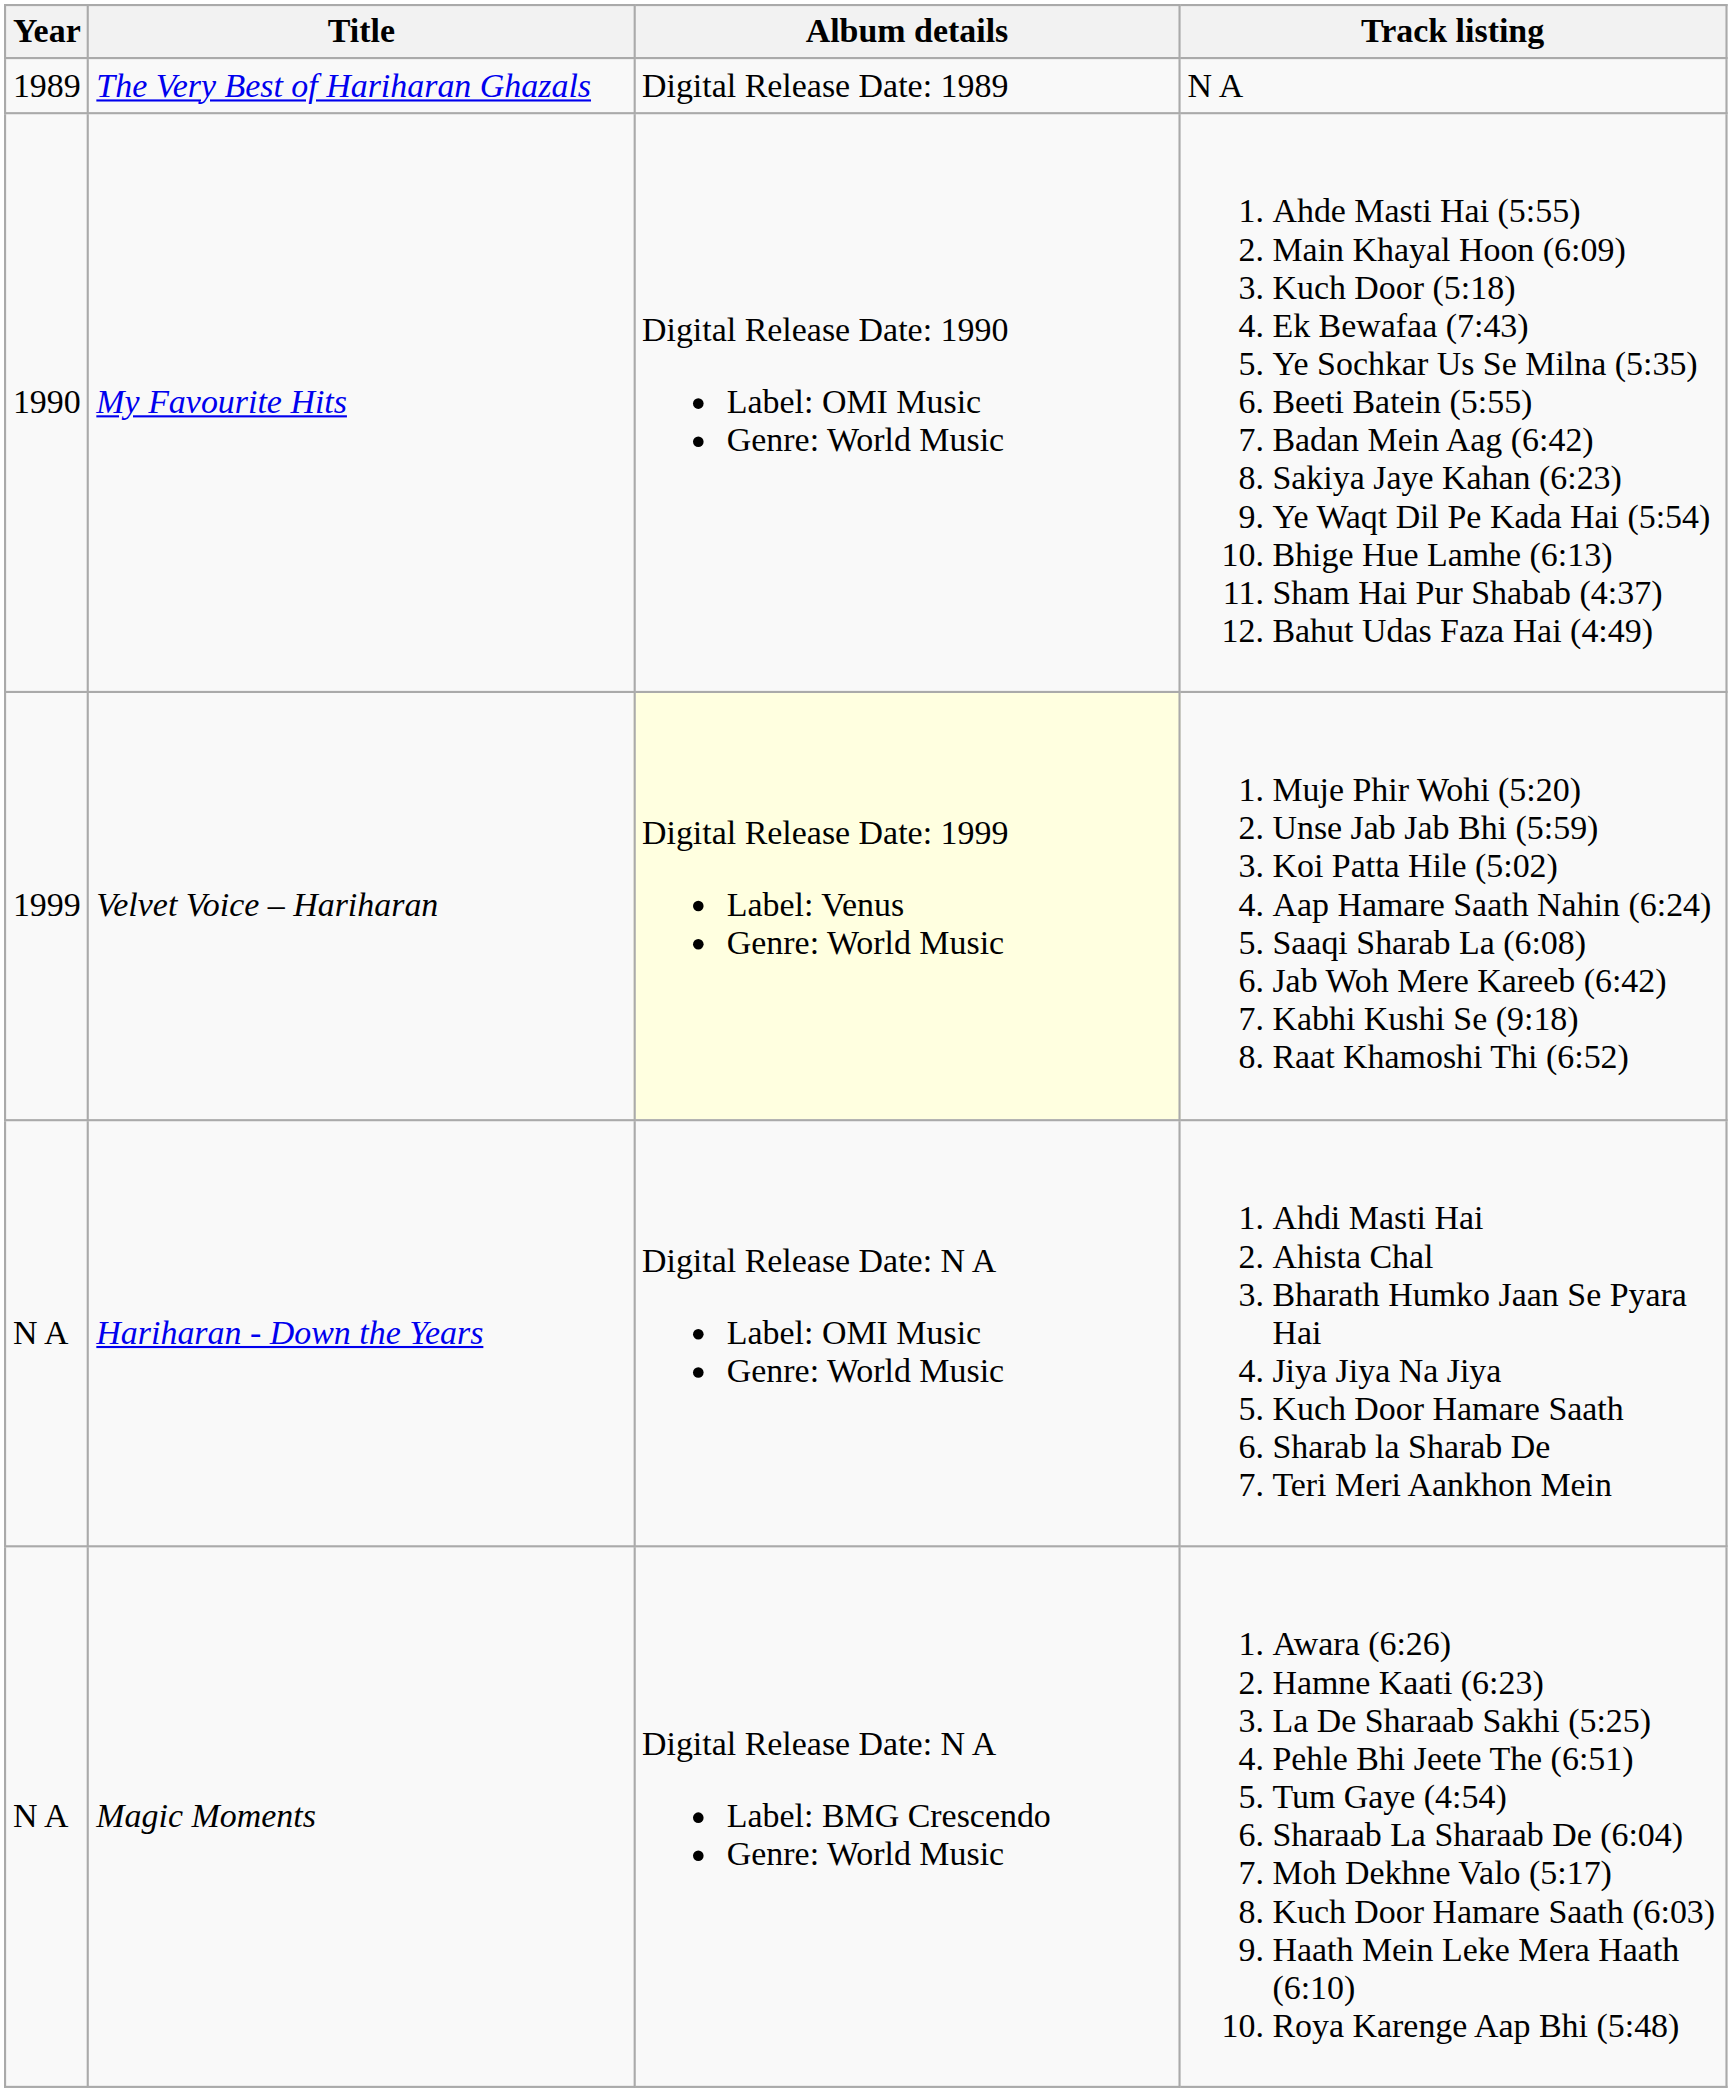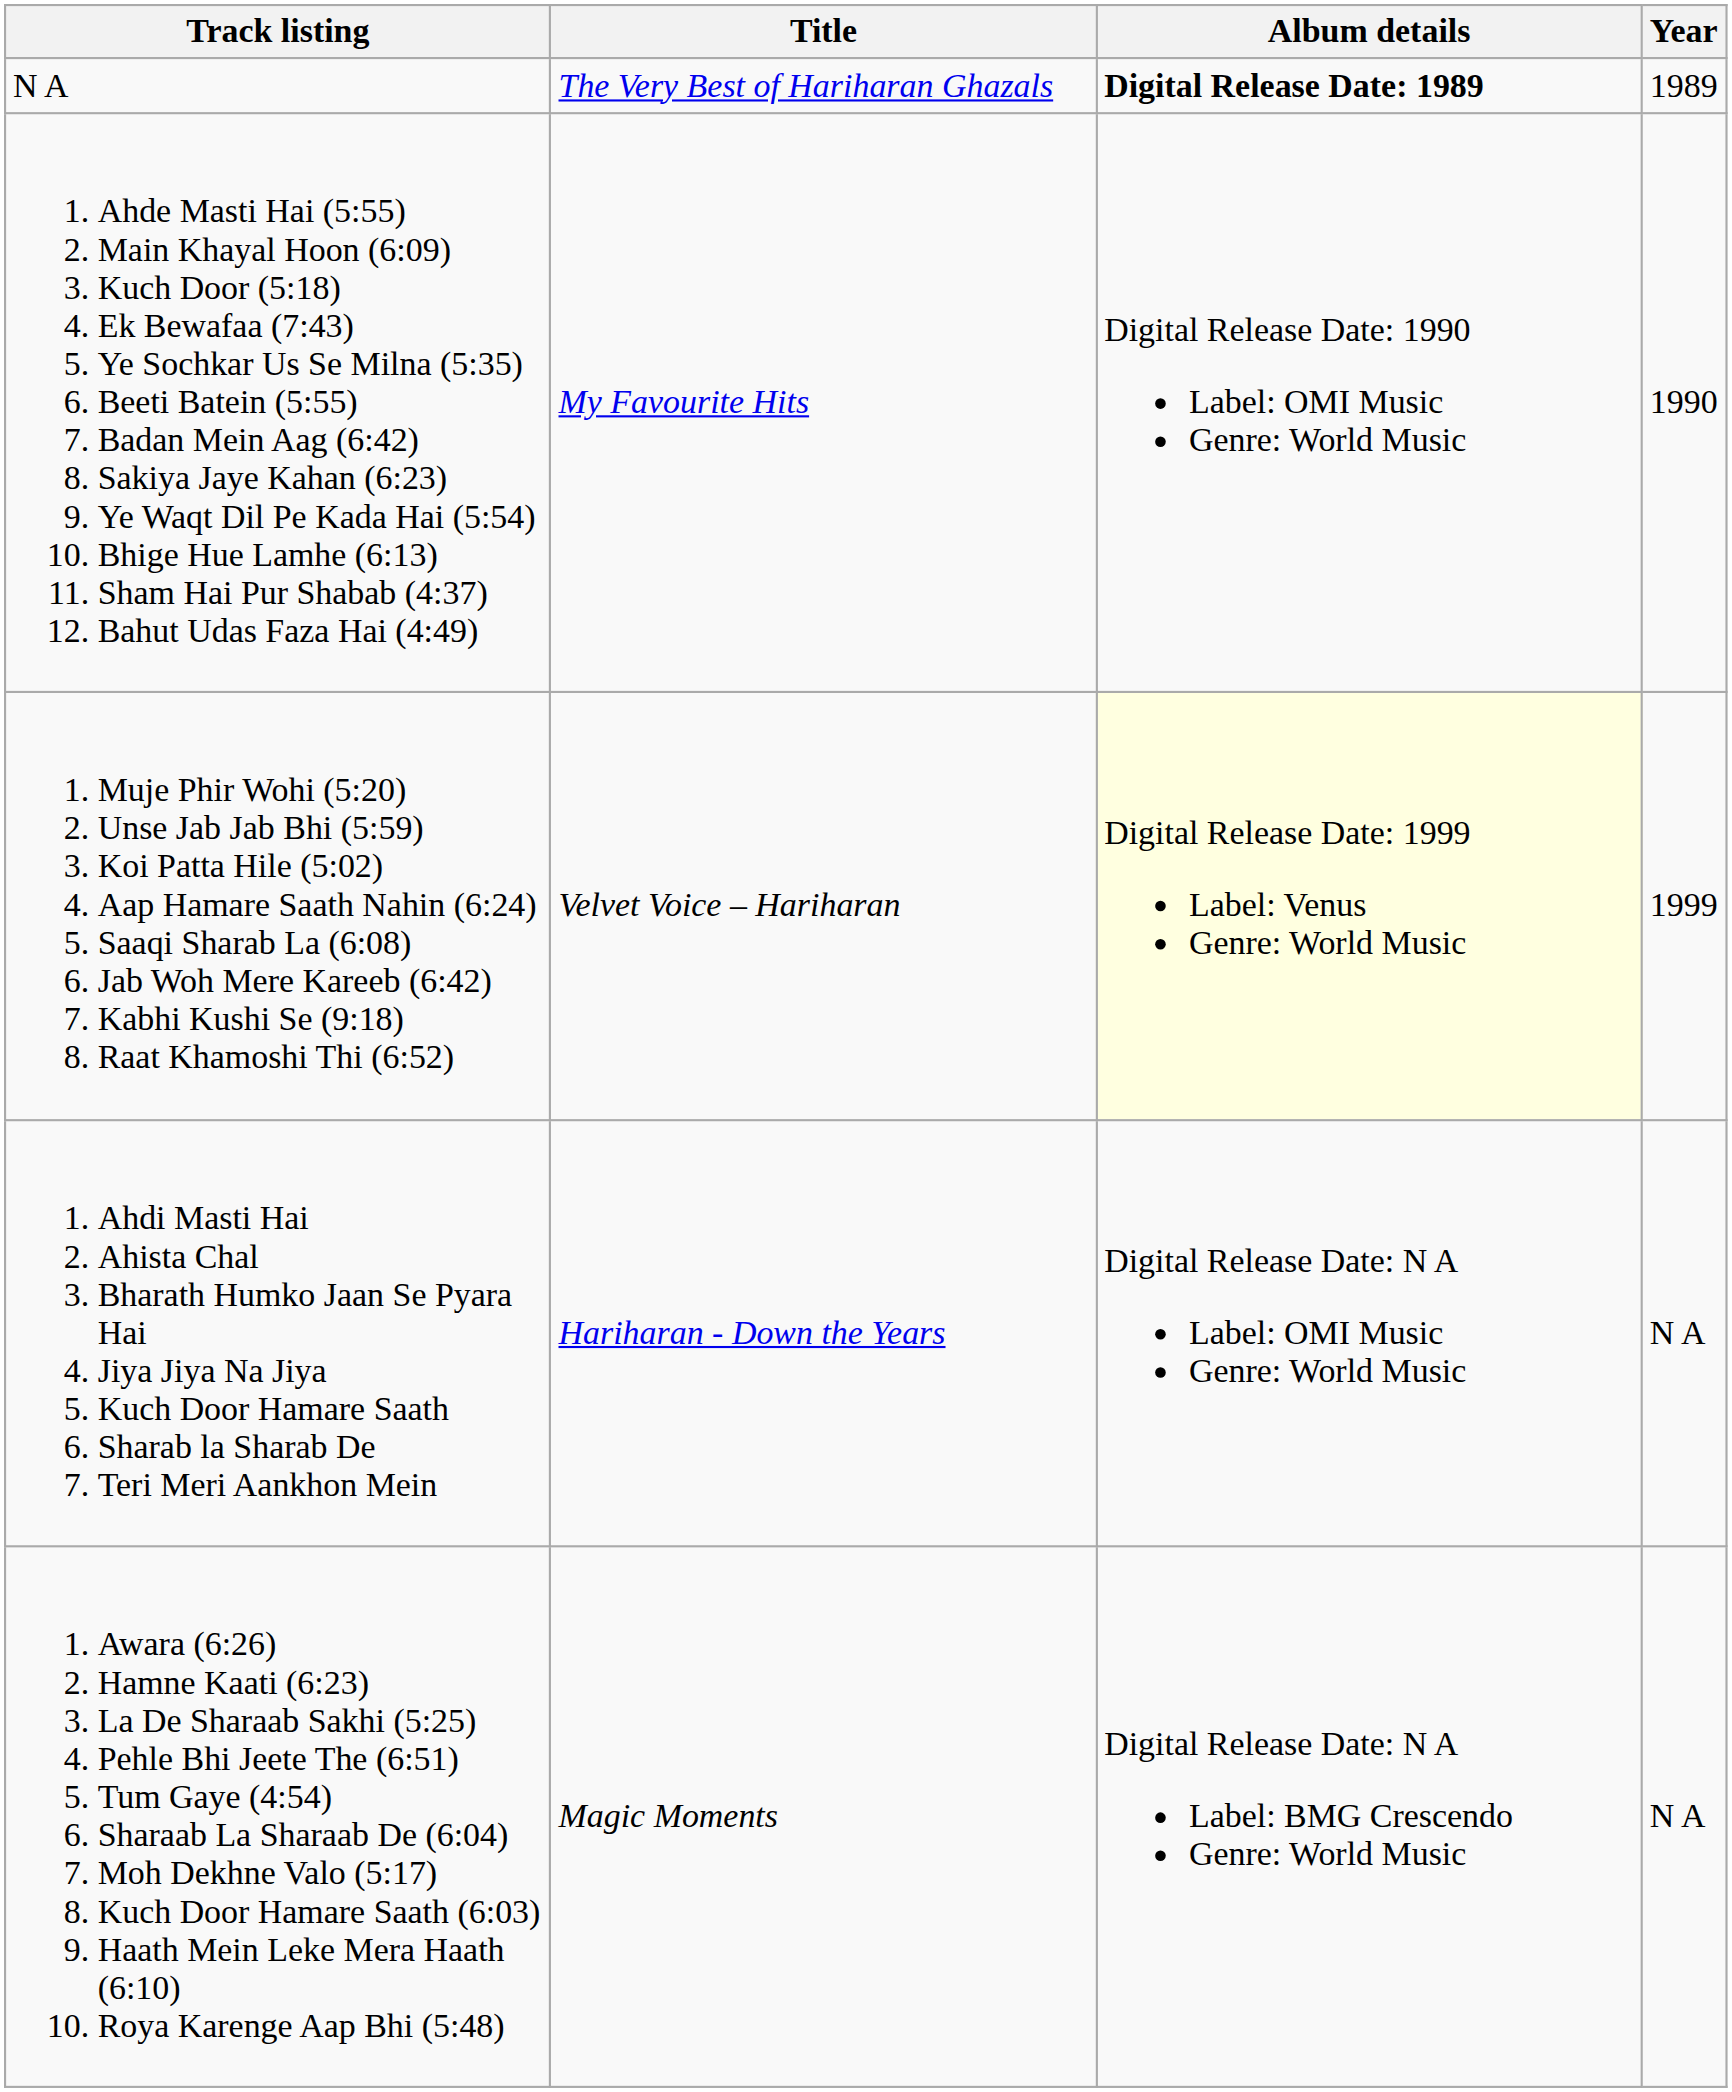columns swapped: (47, 31) <-> (1453, 31)
(825, 85) normal -> (1294, 85) bold
